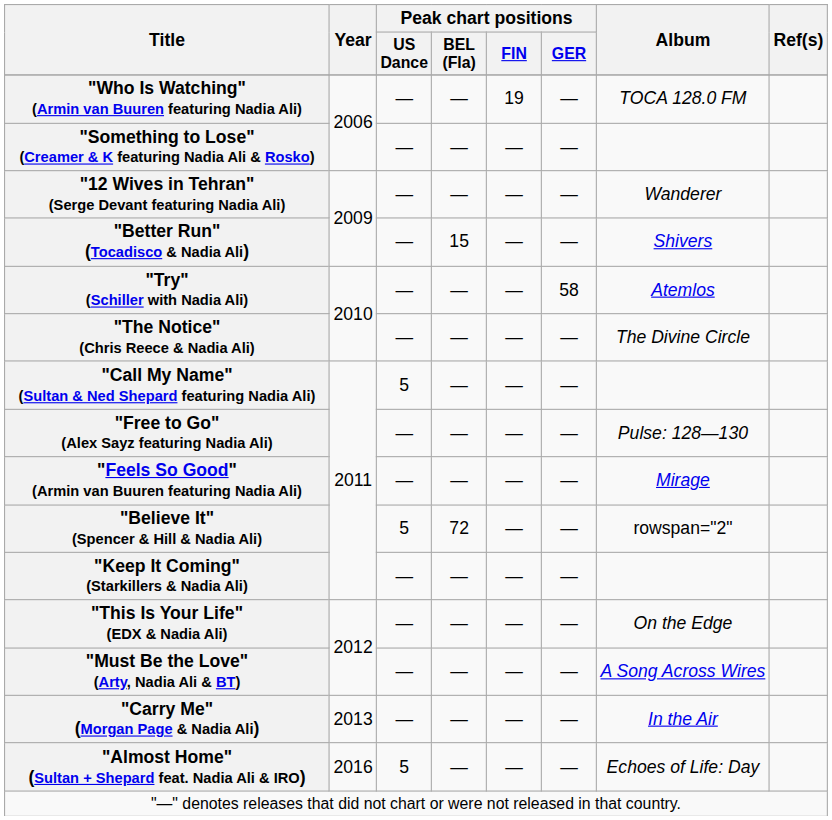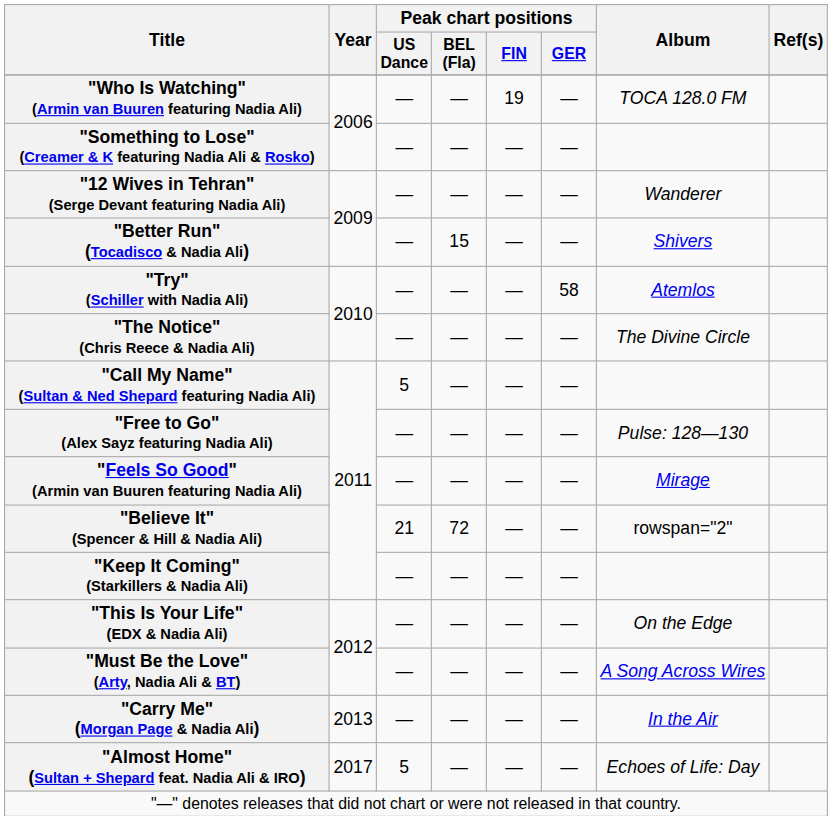(404, 528) 5 -> (404, 528) 21
(353, 766) 2016 -> (353, 766) 2017
